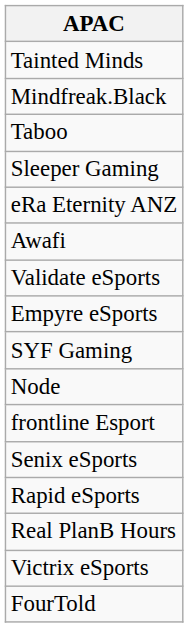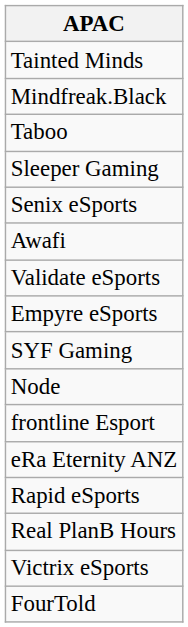(94, 204) eRa Eternity ANZ -> (74, 204) Senix eSports
(74, 458) Senix eSports -> (94, 458) eRa Eternity ANZ
